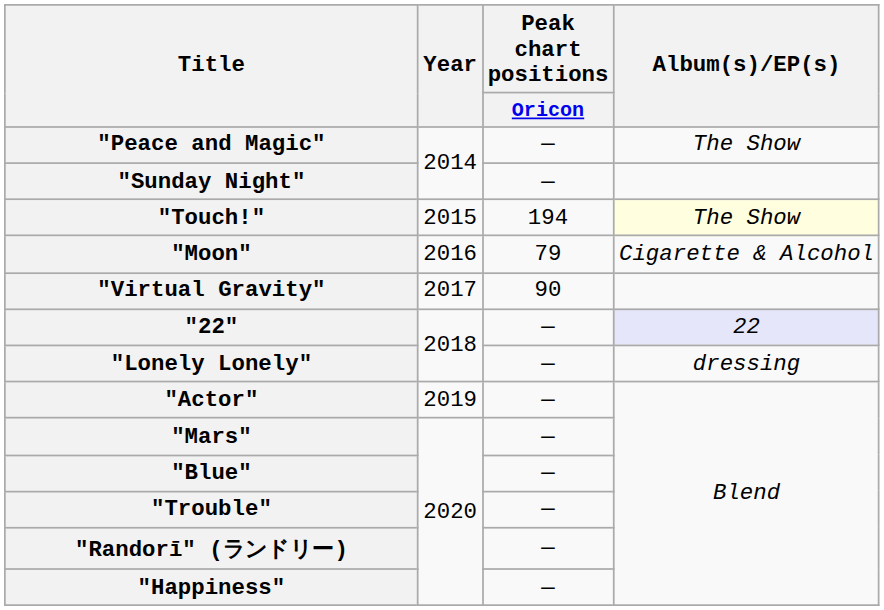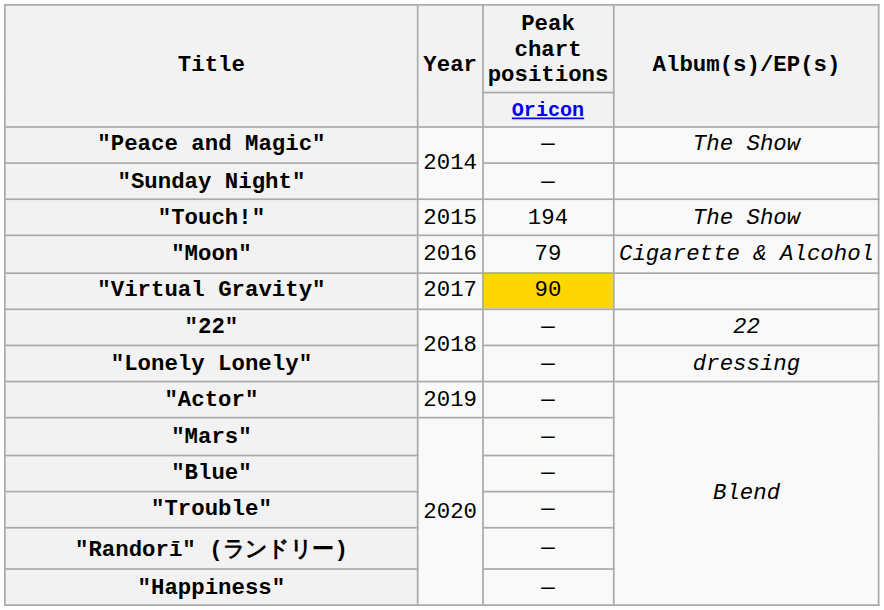(747, 218) lightyellow background -> (747, 218) no background
(548, 291) no background -> (548, 291) gold background
(747, 327) lavender background -> (747, 327) no background
